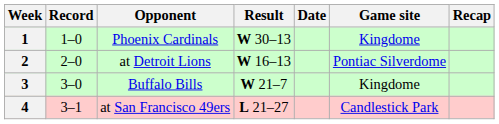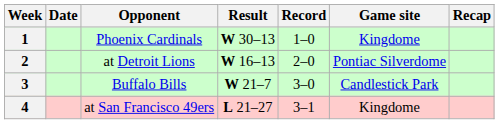columns swapped: (312, 15) <-> (71, 15)
(389, 84) Kingdome -> (389, 84) Candlestick Park
(389, 107) Candlestick Park -> (389, 107) Kingdome
